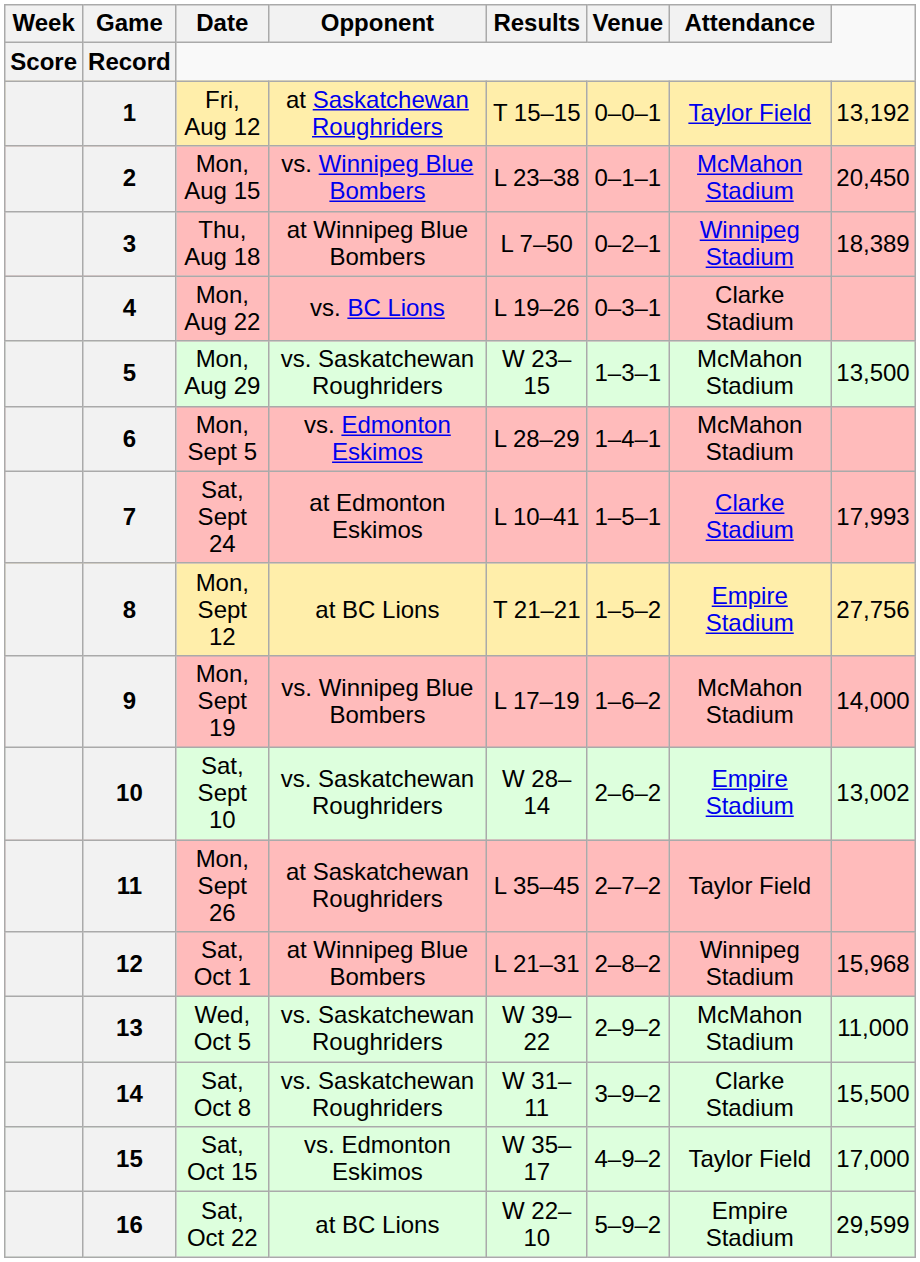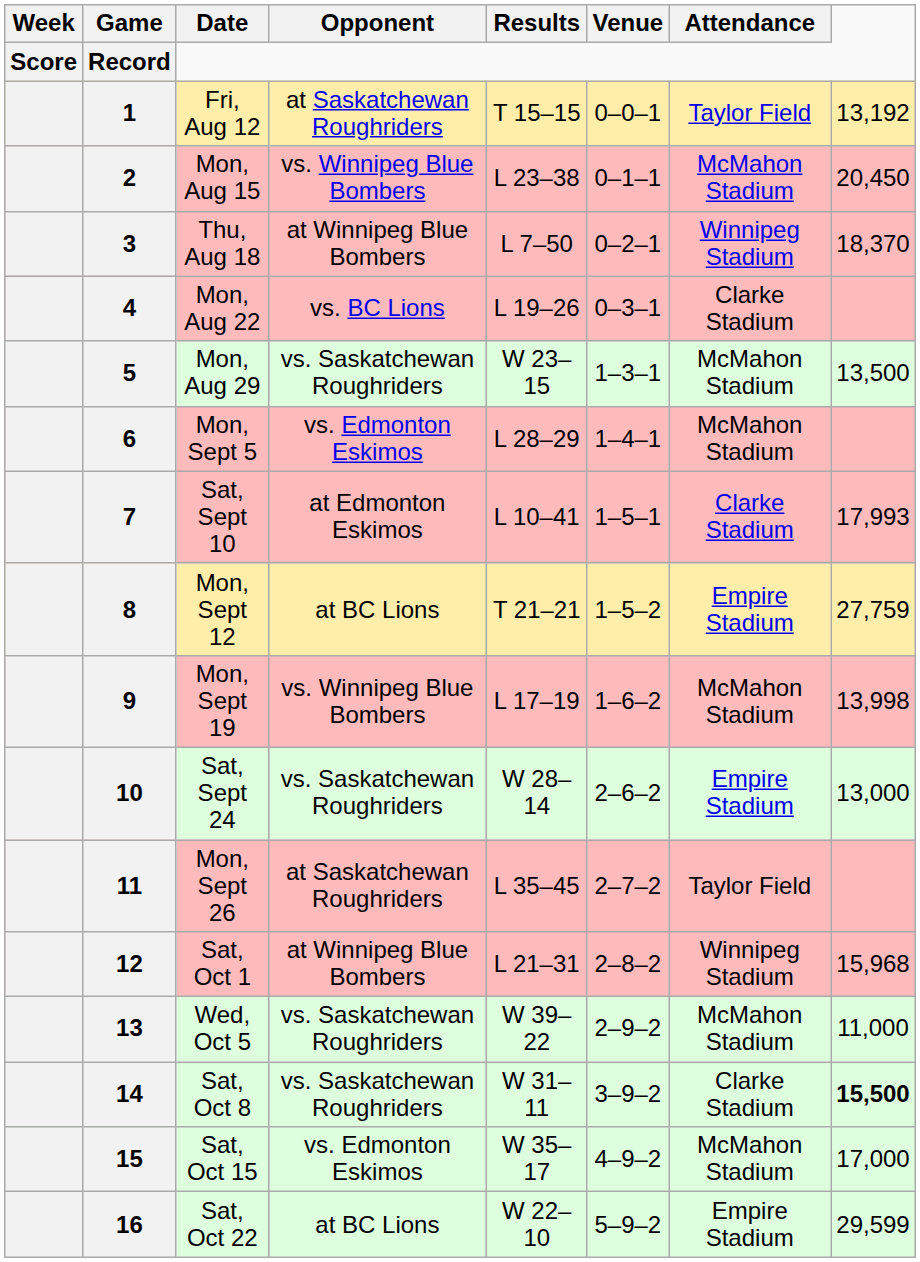(873, 243) 18,389 -> (873, 243) 18,370
(222, 517) Sat, Sept 24 -> (222, 517) Sat, Sept 10
(873, 609) 27,756 -> (873, 609) 27,759
(873, 701) 14,000 -> (873, 701) 13,998
(222, 793) Sat, Sept 10 -> (222, 793) Sat, Sept 24
(873, 793) 13,002 -> (873, 793) 13,000
(873, 1093) normal -> (873, 1093) bold
(750, 1159) Taylor Field -> (750, 1159) McMahon Stadium
